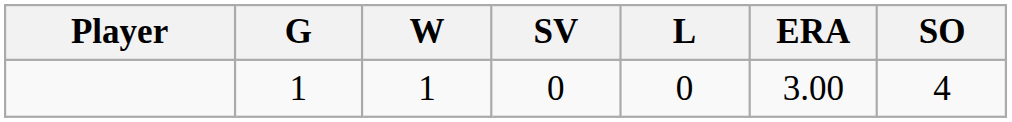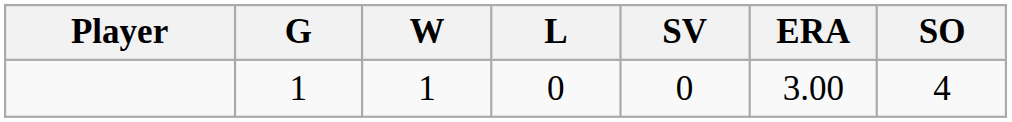columns swapped: (685, 32) <-> (556, 32)
